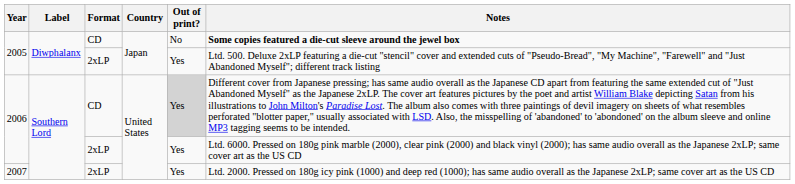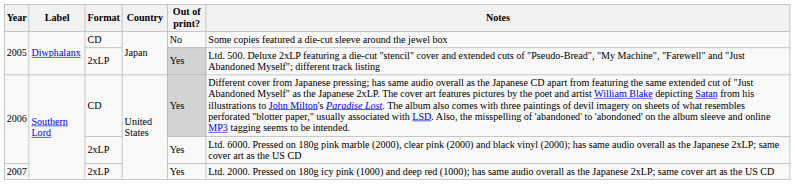(334, 39) bold -> (328, 39) normal
(177, 61) no background -> (177, 61) lightgrey background
